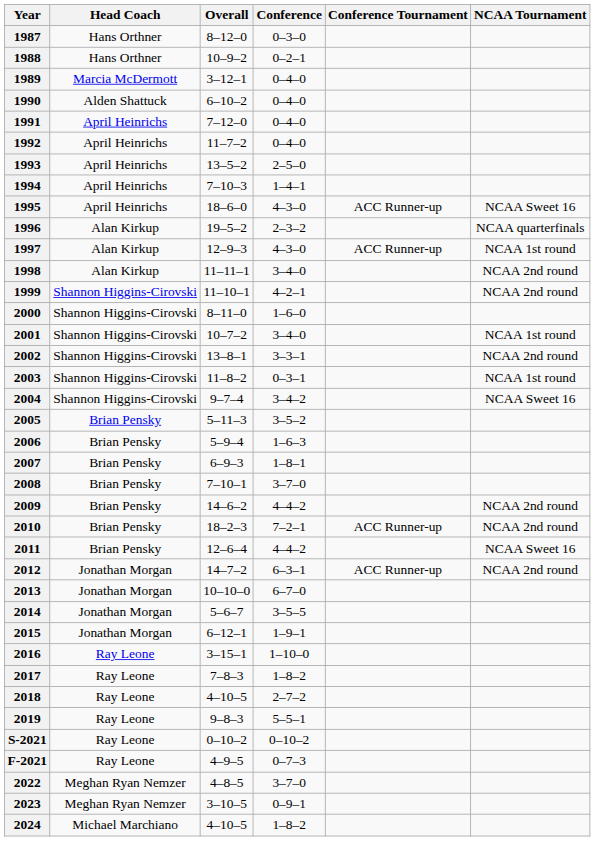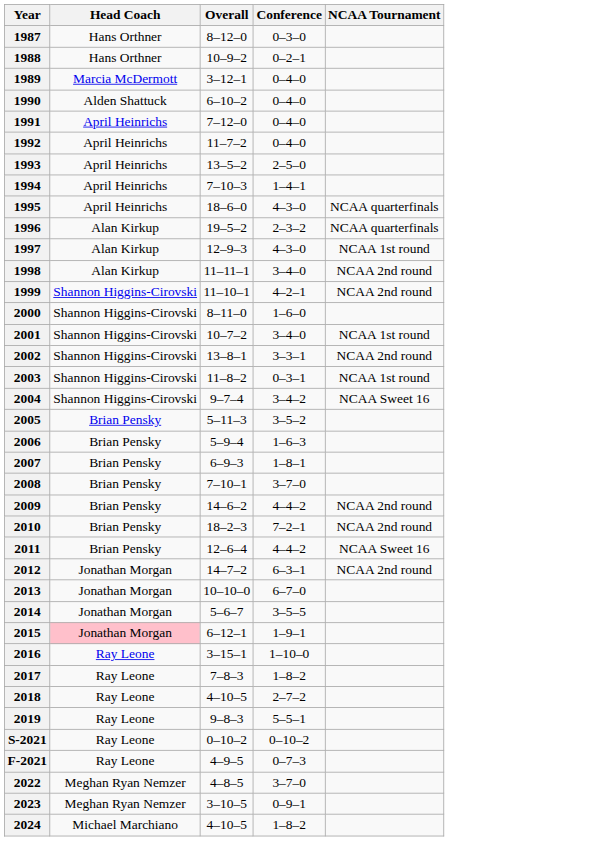- column: (398, 15)
(530, 206) NCAA Sweet 16 -> (384, 206) NCAA quarterfinals
(125, 633) no background -> (125, 633) pink background
